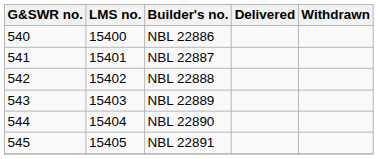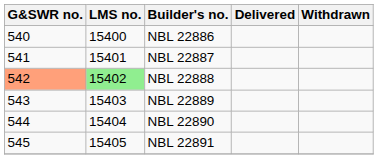(19, 79) no background -> (19, 79) lightsalmon background
(108, 79) no background -> (108, 79) lightgreen background
